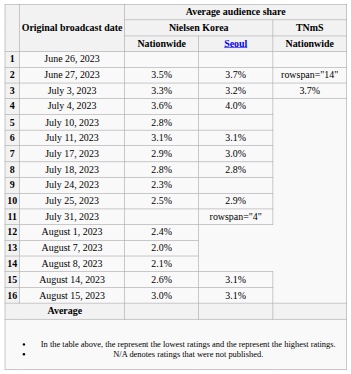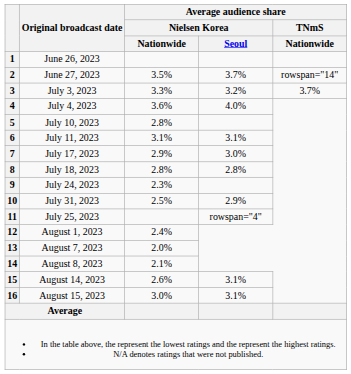(72, 201) July 25, 2023 -> (72, 201) July 31, 2023
(72, 216) July 31, 2023 -> (72, 216) July 25, 2023
